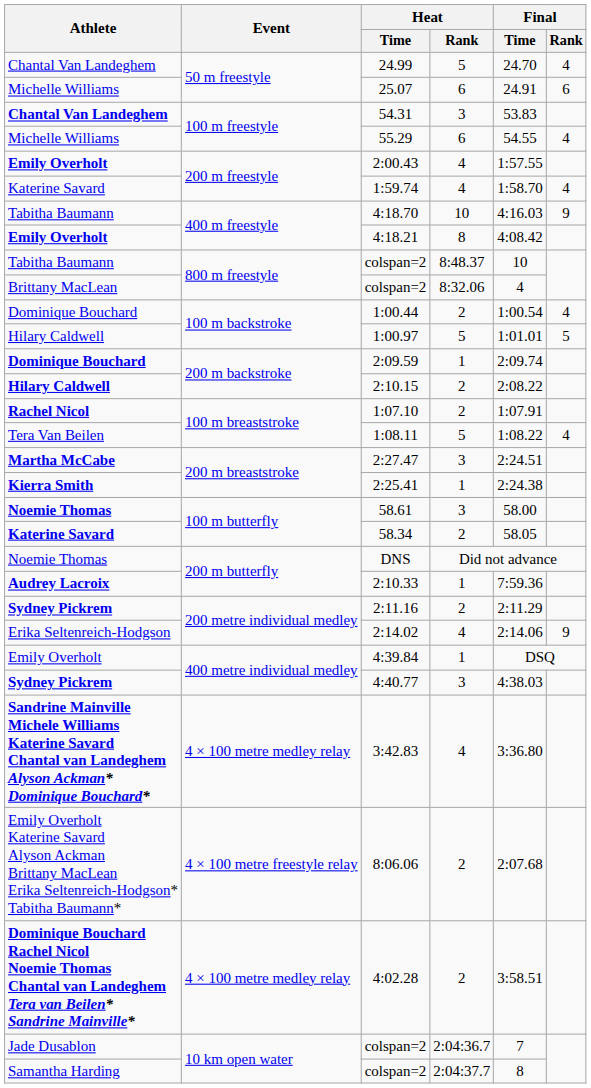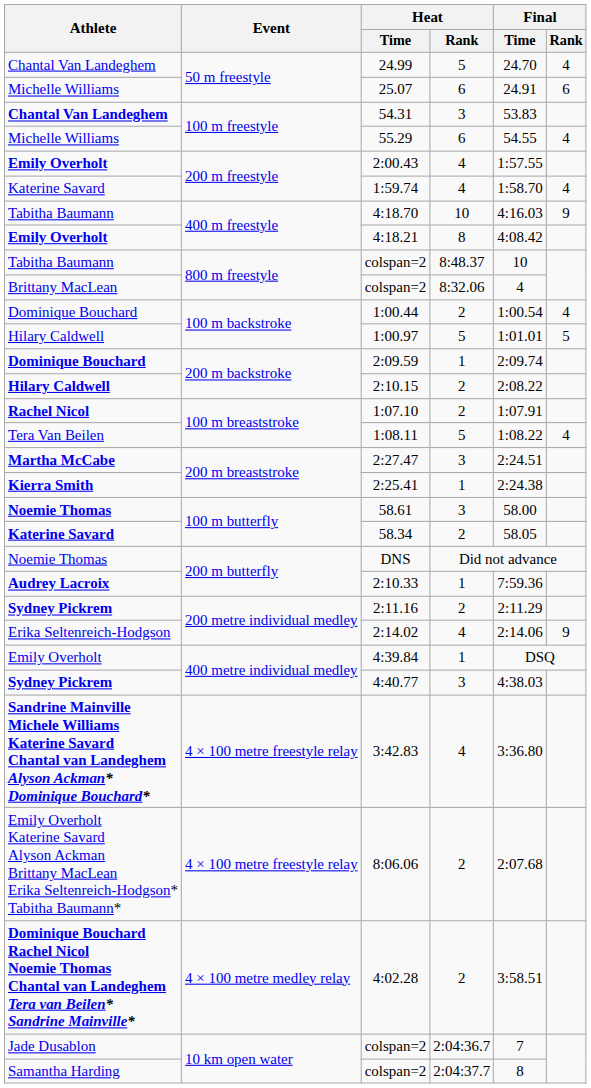(268, 751) 4 × 100 metre medley relay -> (271, 751) 4 × 100 metre freestyle relay
